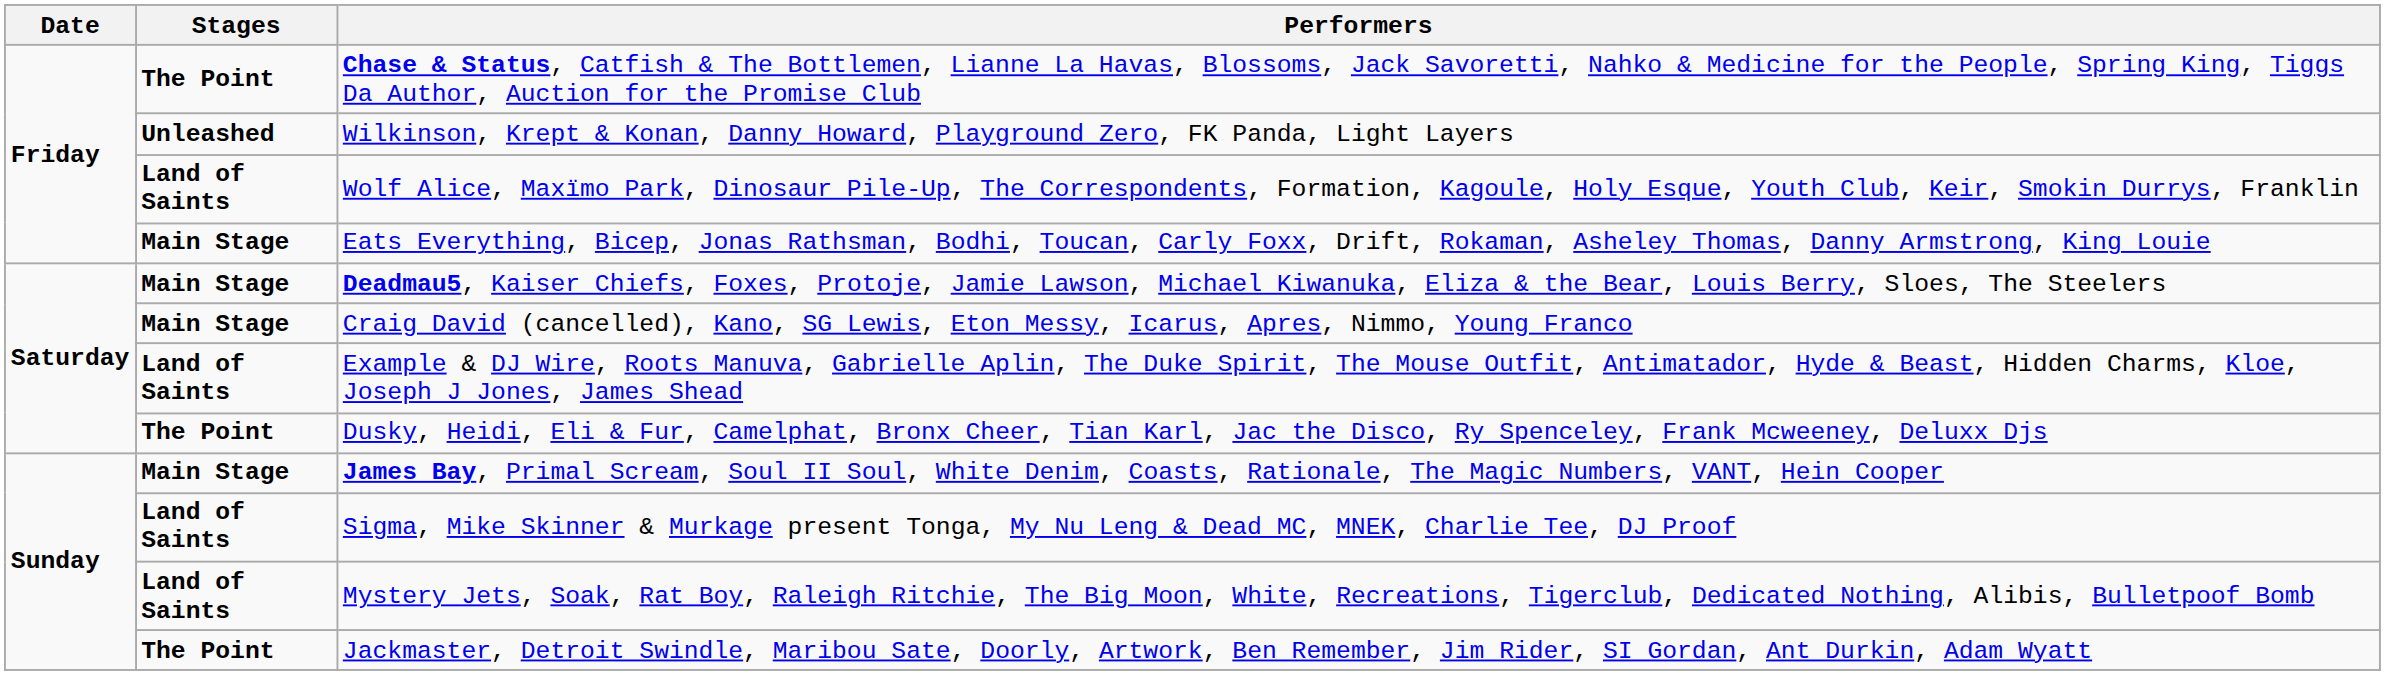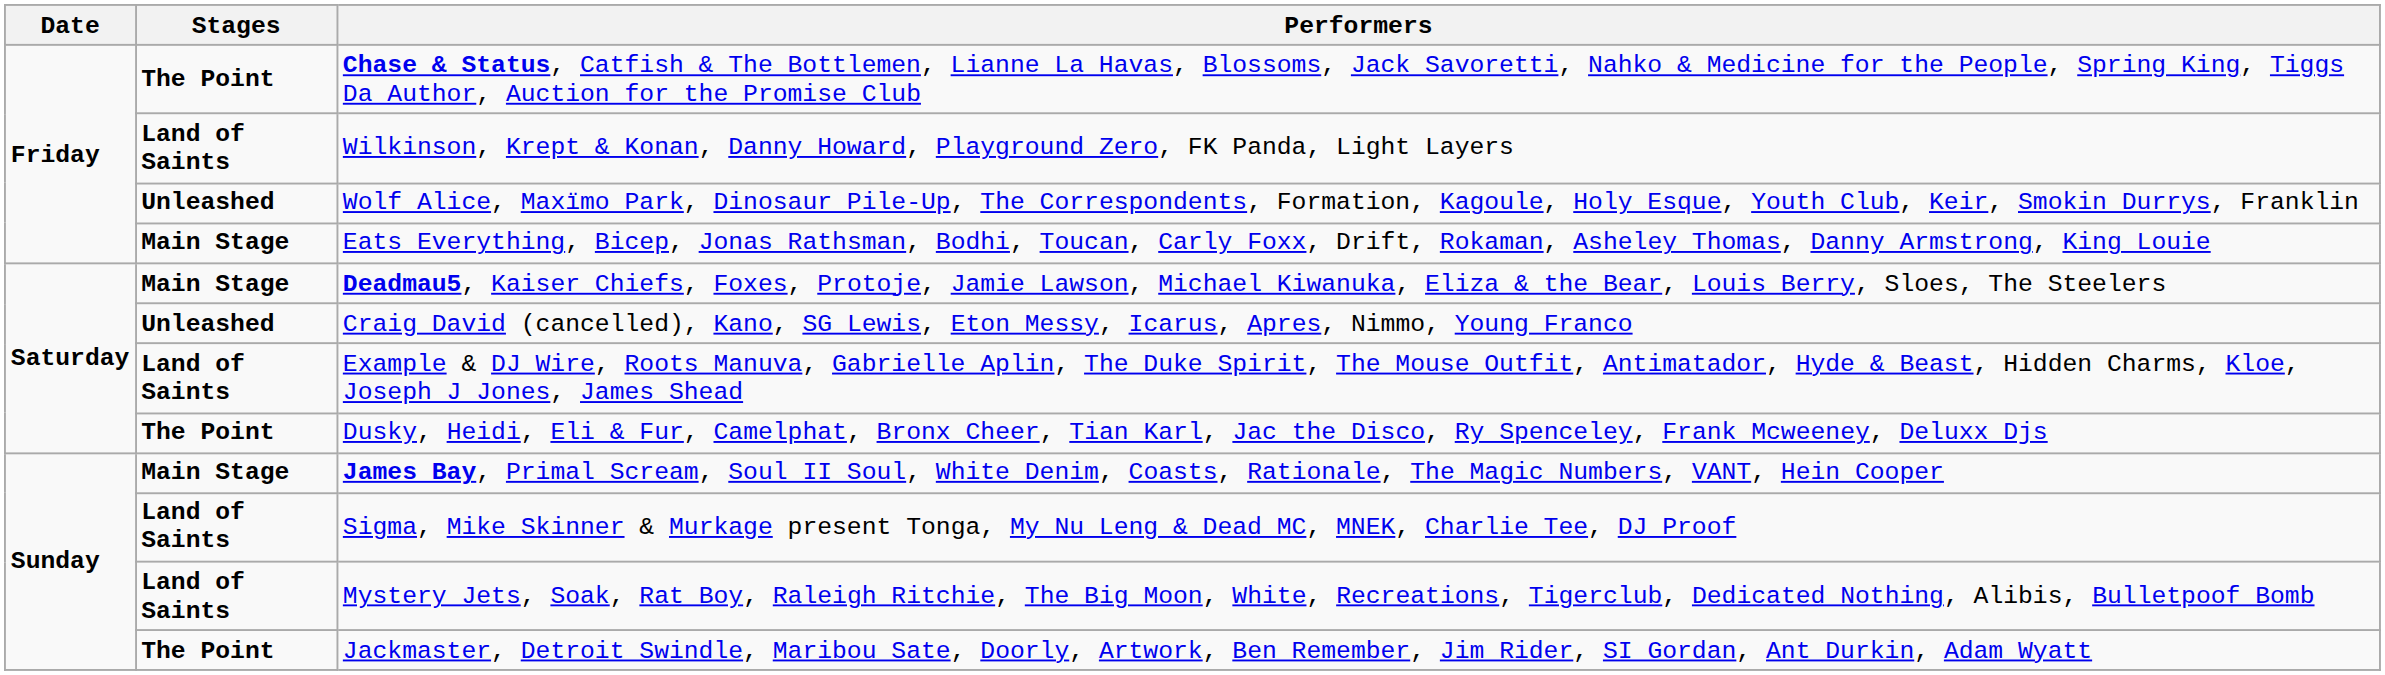(208, 134) Unleashed -> (193, 148) Land of Saints
(193, 189) Land of Saints -> (208, 203) Unleashed
(215, 324) Main Stage -> (208, 324) Unleashed
